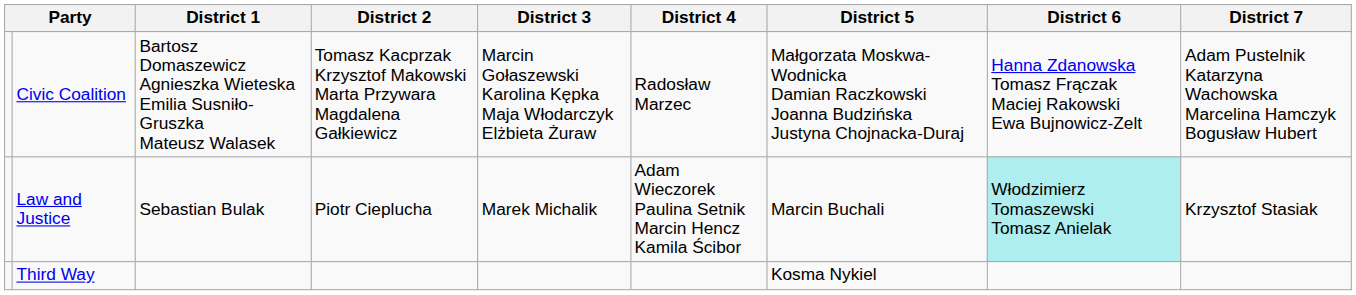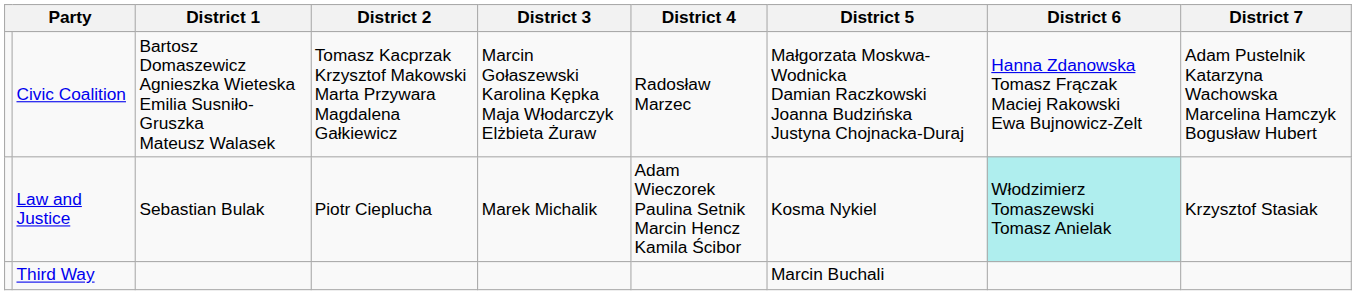(828, 209) Marcin Buchali -> (824, 209) Kosma Nykiel
(824, 275) Kosma Nykiel -> (828, 275) Marcin Buchali
